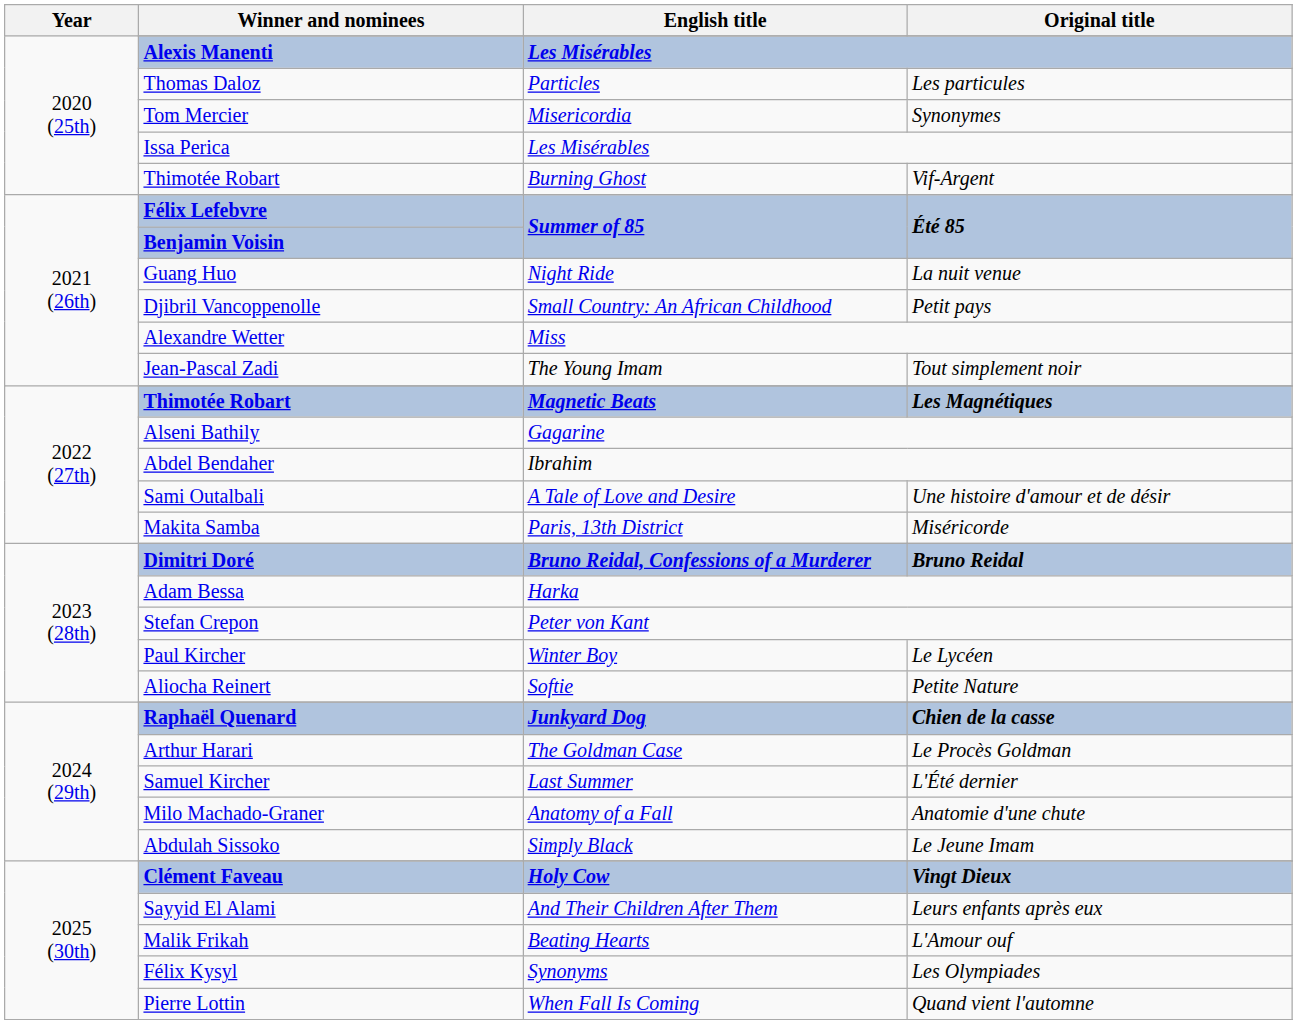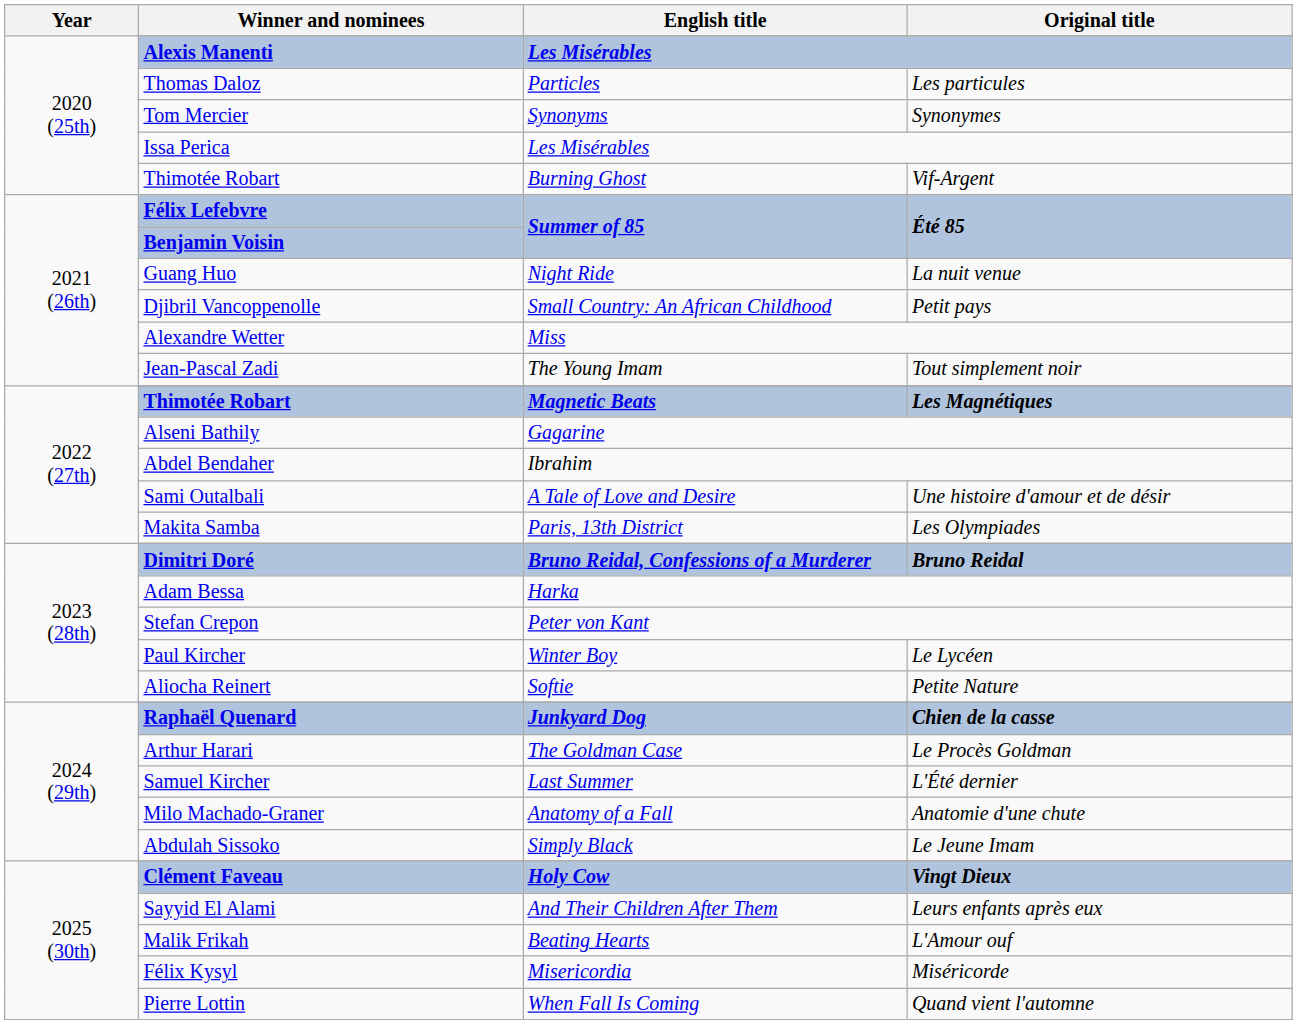(580, 115) Misericordia -> (568, 115) Synonyms
(960, 527) Miséricorde -> (976, 527) Les Olympiades
(568, 971) Synonyms -> (580, 971) Misericordia
(976, 971) Les Olympiades -> (960, 971) Miséricorde
